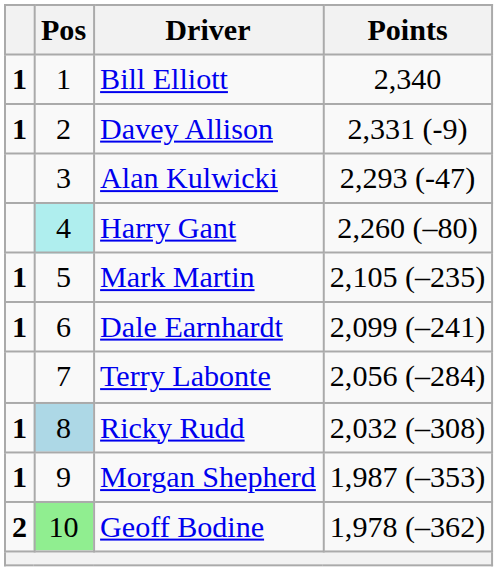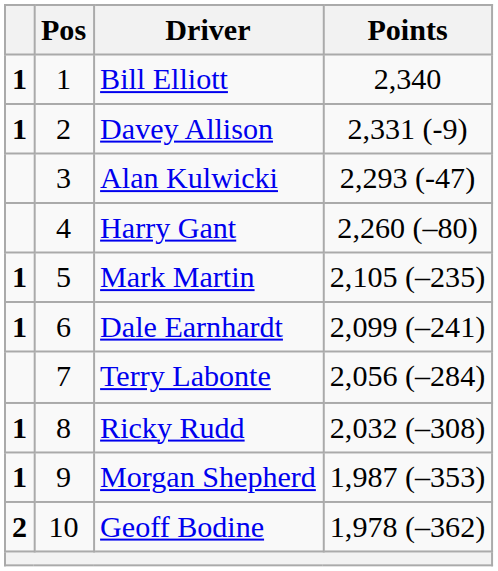(64, 227) paleturquoise background -> (64, 227) no background
(64, 426) lightblue background -> (64, 426) no background
(64, 525) lightgreen background -> (64, 525) no background
